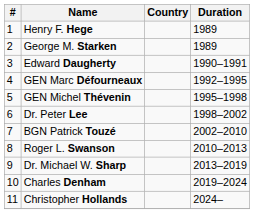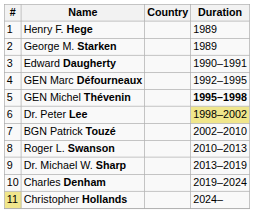(220, 98) normal -> (220, 98) bold
(220, 115) no background -> (220, 115) khaki background
(12, 200) no background -> (12, 200) khaki background
